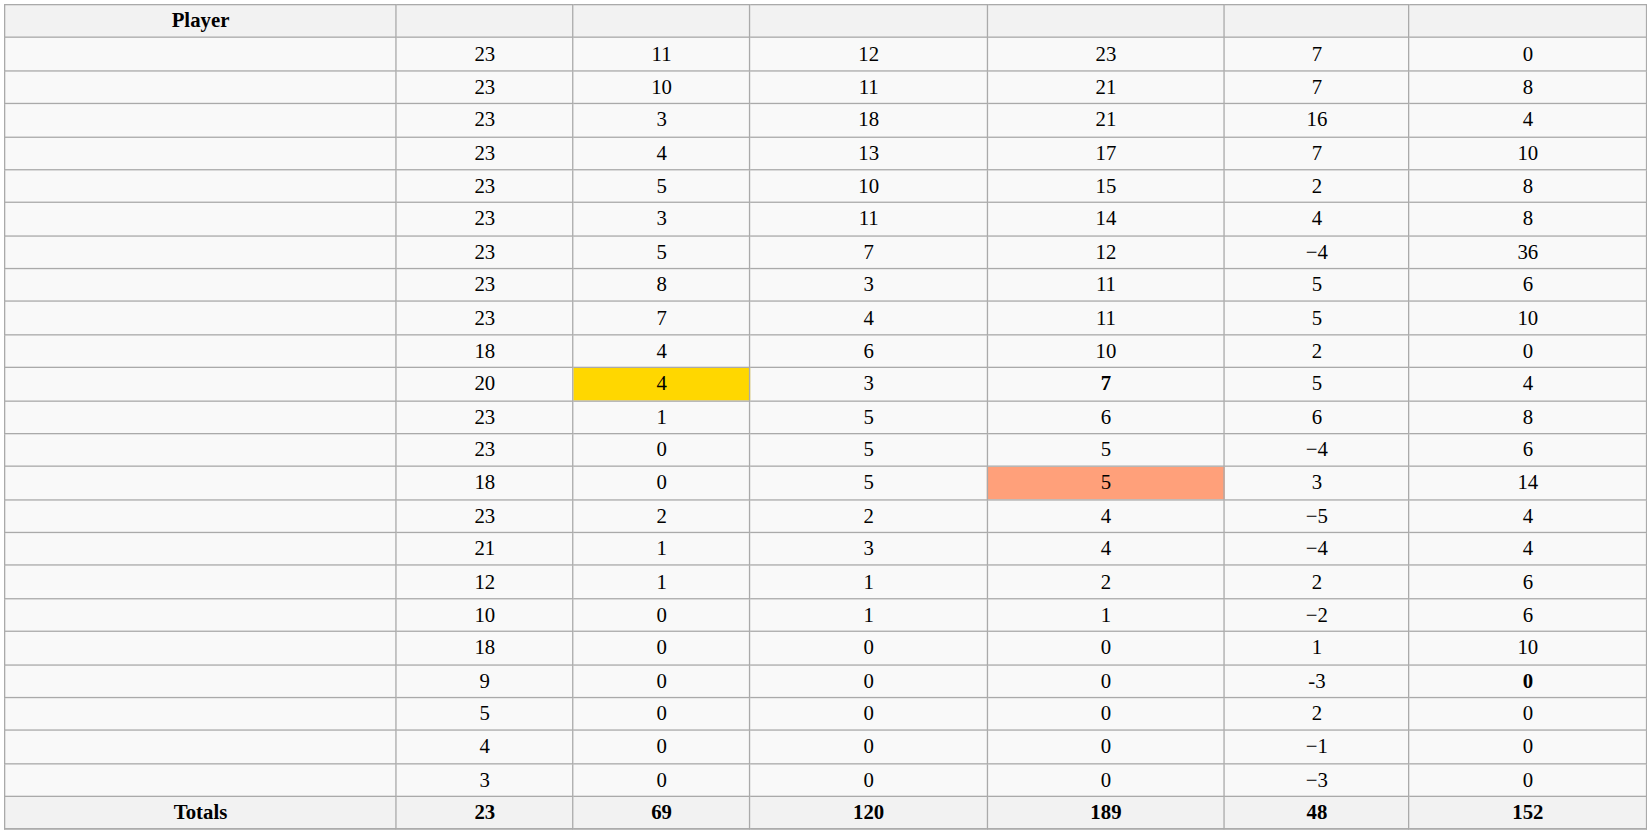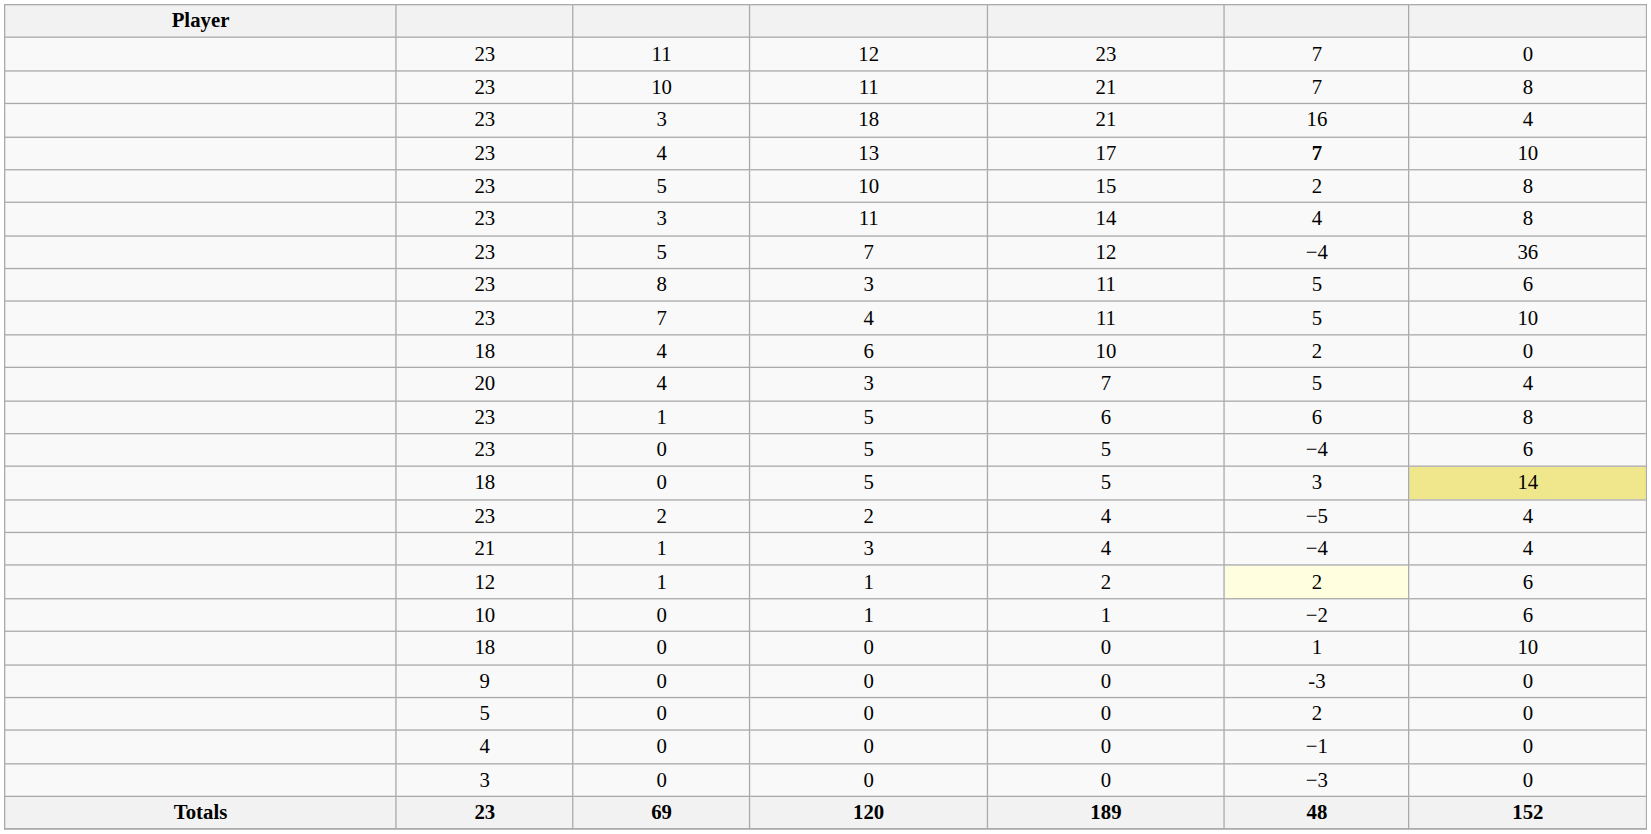(1317, 152) normal -> (1317, 152) bold
(662, 383) gold background -> (662, 383) no background
(1106, 383) bold -> (1106, 383) normal
(1106, 482) lightsalmon background -> (1106, 482) no background
(1528, 482) no background -> (1528, 482) khaki background
(1317, 581) no background -> (1317, 581) lightyellow background
(1528, 680) bold -> (1528, 680) normal
